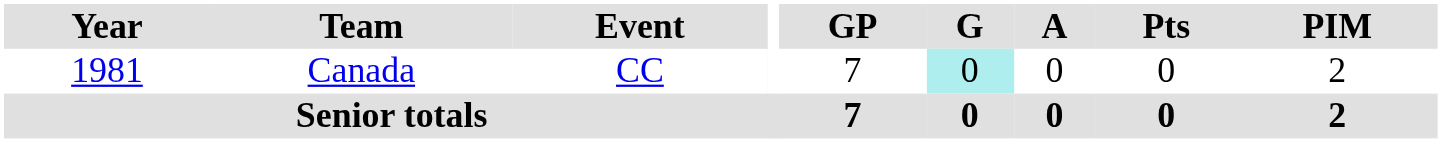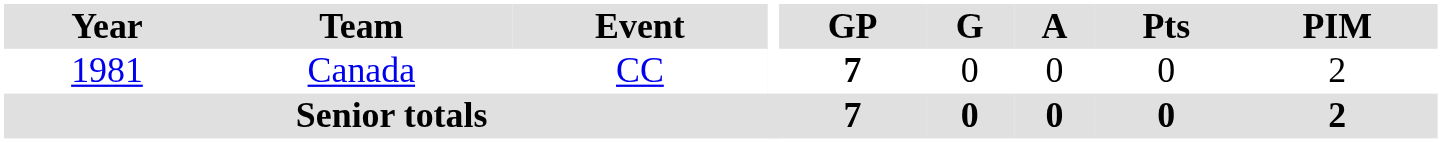(853, 70) normal -> (853, 70) bold
(970, 70) paleturquoise background -> (970, 70) no background
